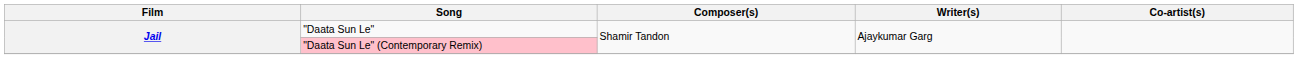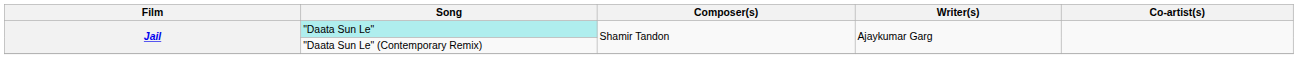(339, 29) no background -> (339, 29) paleturquoise background
(393, 45) pink background -> (393, 45) no background
